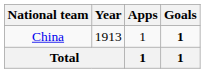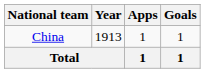(180, 36) bold -> (180, 36) normal
